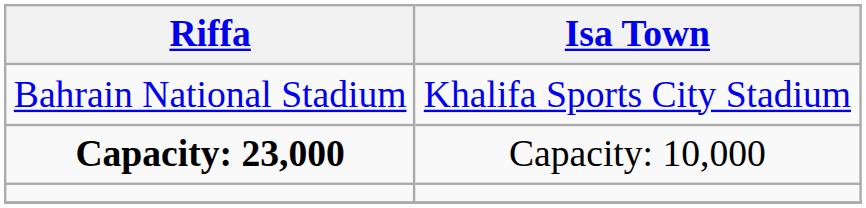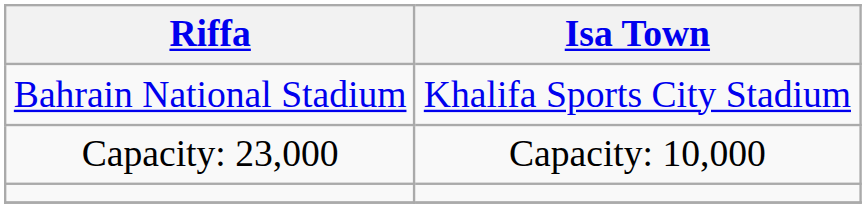(210, 153) bold -> (210, 153) normal
